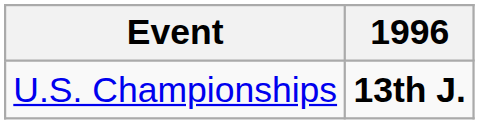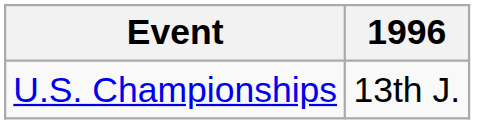(410, 88) bold -> (407, 88) normal
